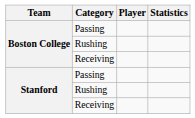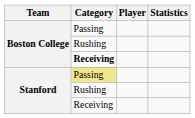(94, 59) normal -> (94, 59) bold
(90, 74) no background -> (88, 74) khaki background
